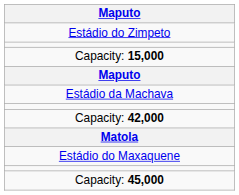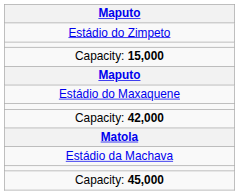(119, 94) Estádio da Machava -> (119, 94) Estádio do Maxaquene
(119, 156) Estádio do Maxaquene -> (119, 156) Estádio da Machava
